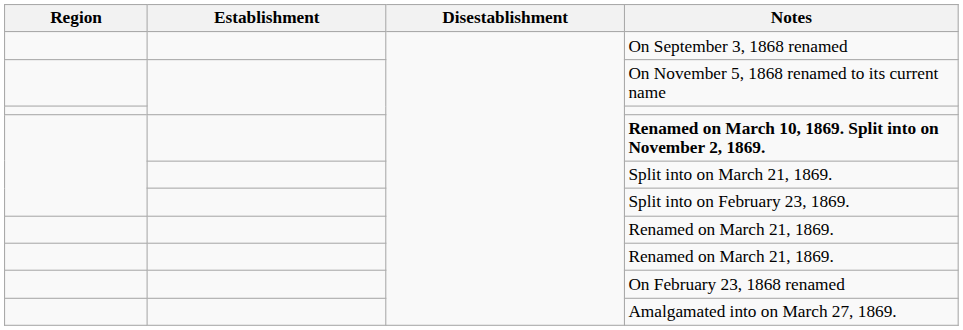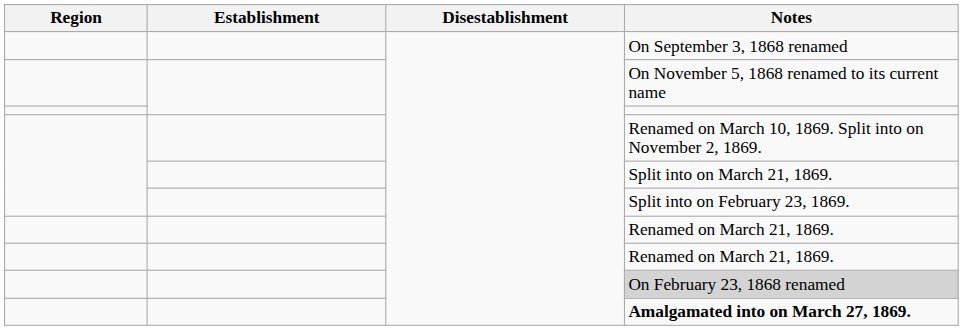(784, 137) bold -> (776, 137) normal
(737, 284) no background -> (737, 284) lightgrey background
(763, 311) normal -> (770, 311) bold
